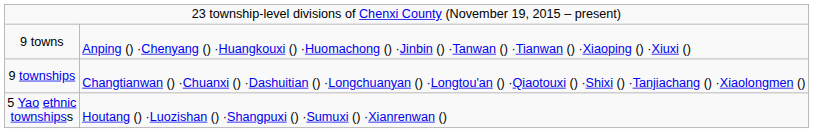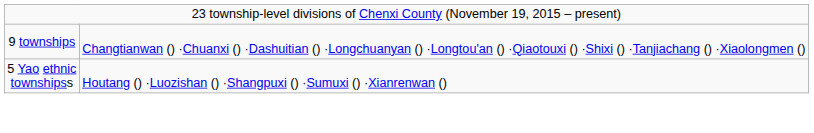- row: (42, 41)
